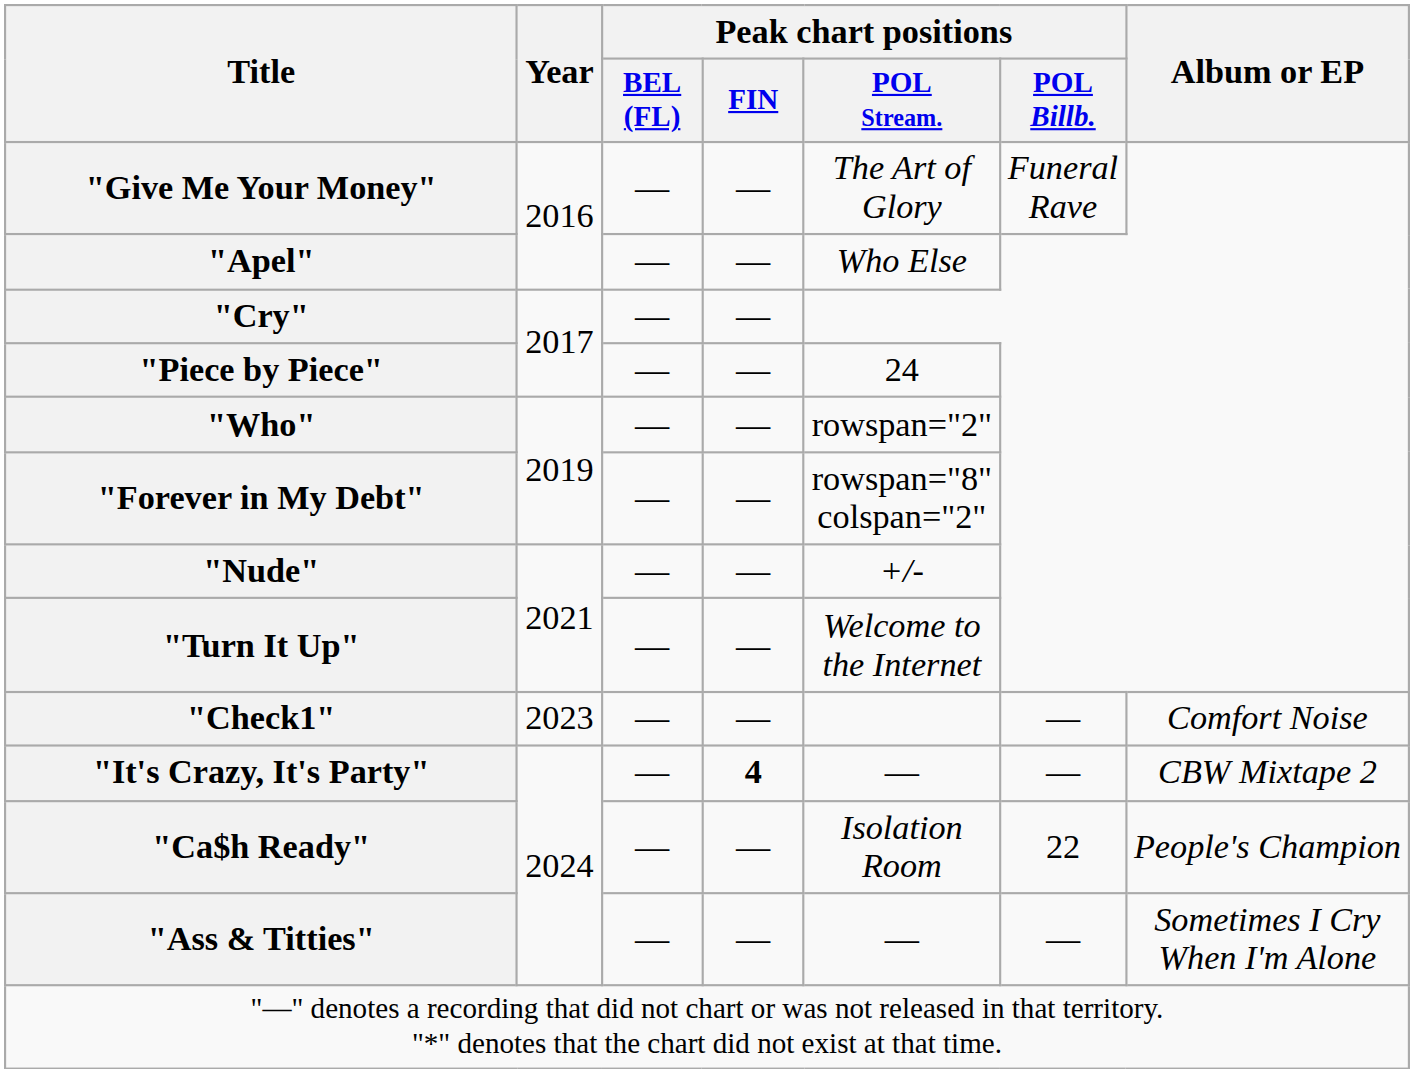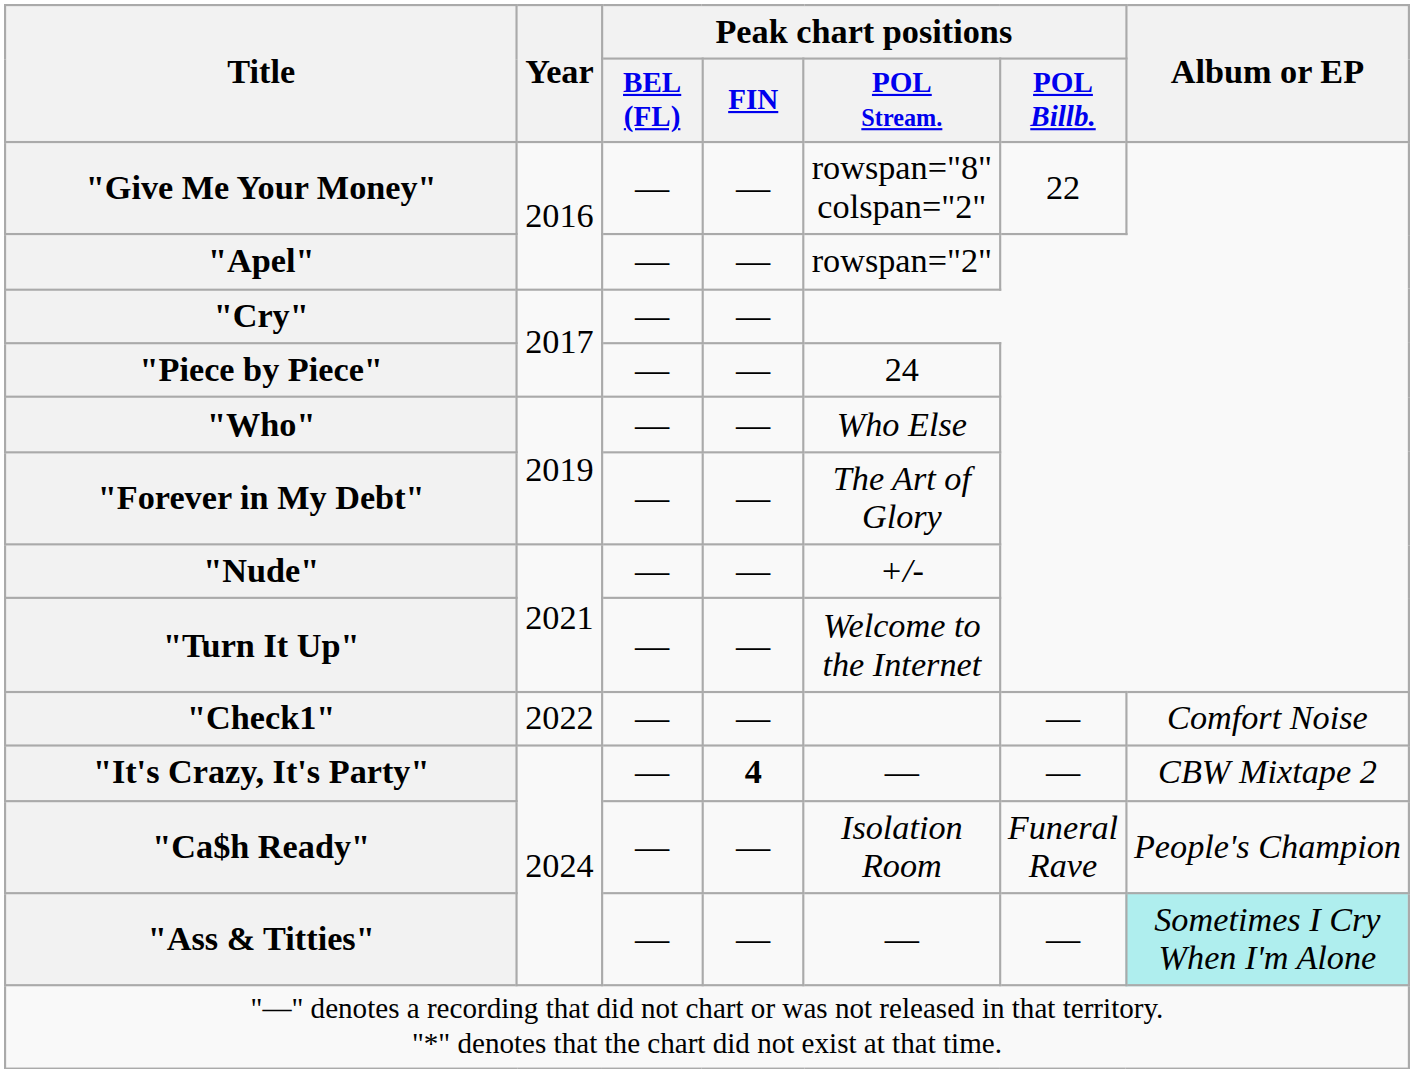(902, 187) The Art of Glory -> (902, 187) rowspan="8" colspan="2"
(1063, 187) Funeral Rave -> (1063, 187) 22
(902, 261) Who Else -> (902, 261) rowspan="2"
(902, 423) rowspan="2" -> (902, 423) Who Else
(902, 497) rowspan="8" colspan="2" -> (902, 497) The Art of Glory
(559, 718) 2023 -> (559, 718) 2022
(1063, 846) 22 -> (1063, 846) Funeral Rave
(1267, 938) no background -> (1267, 938) paleturquoise background
